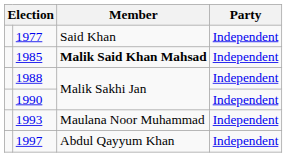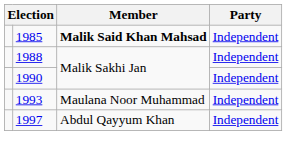- row: (29, 36)
